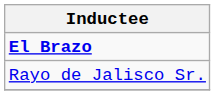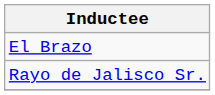(50, 47) bold -> (50, 47) normal
